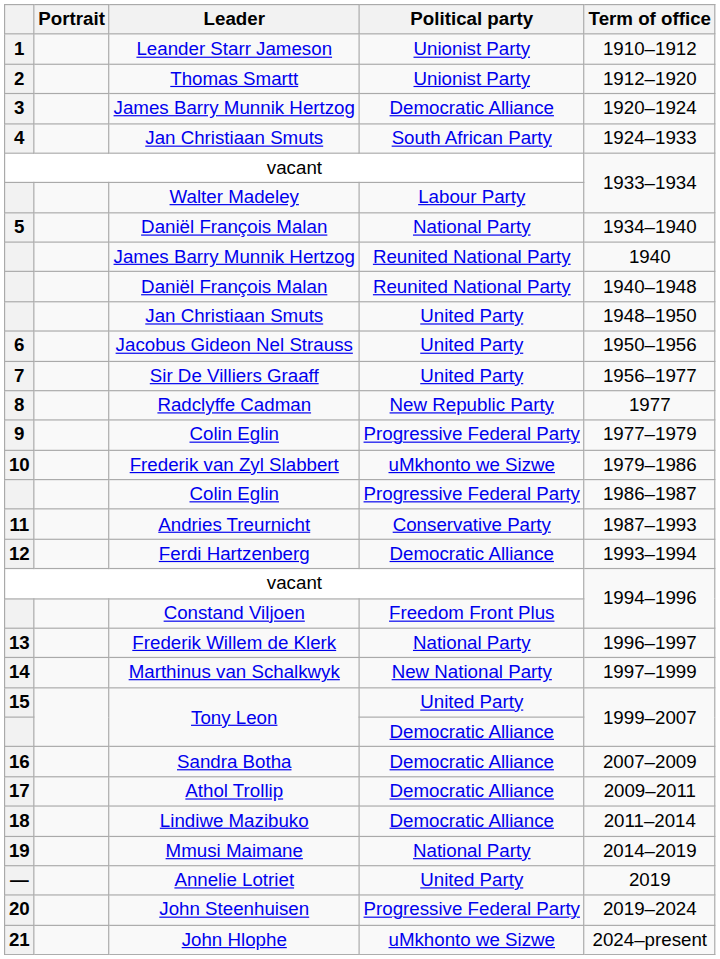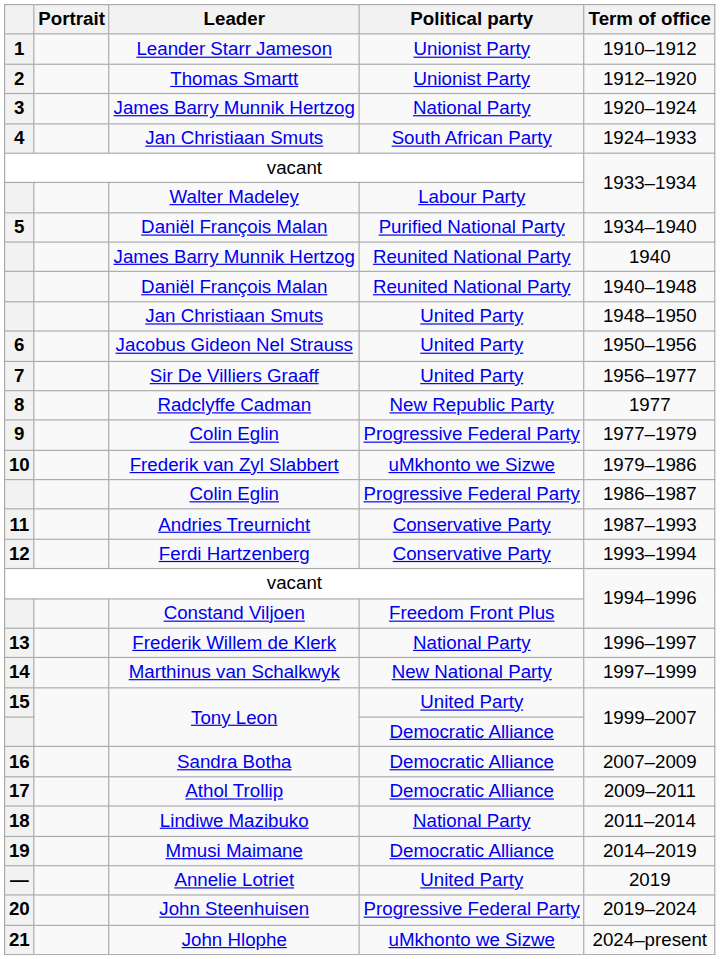(472, 108) Democratic Alliance -> (472, 108) National Party
(472, 227) National Party -> (472, 227) Purified National Party
(472, 553) Democratic Alliance -> (472, 553) Conservative Party
(472, 820) Democratic Alliance -> (472, 820) National Party
(472, 850) National Party -> (472, 850) Democratic Alliance
